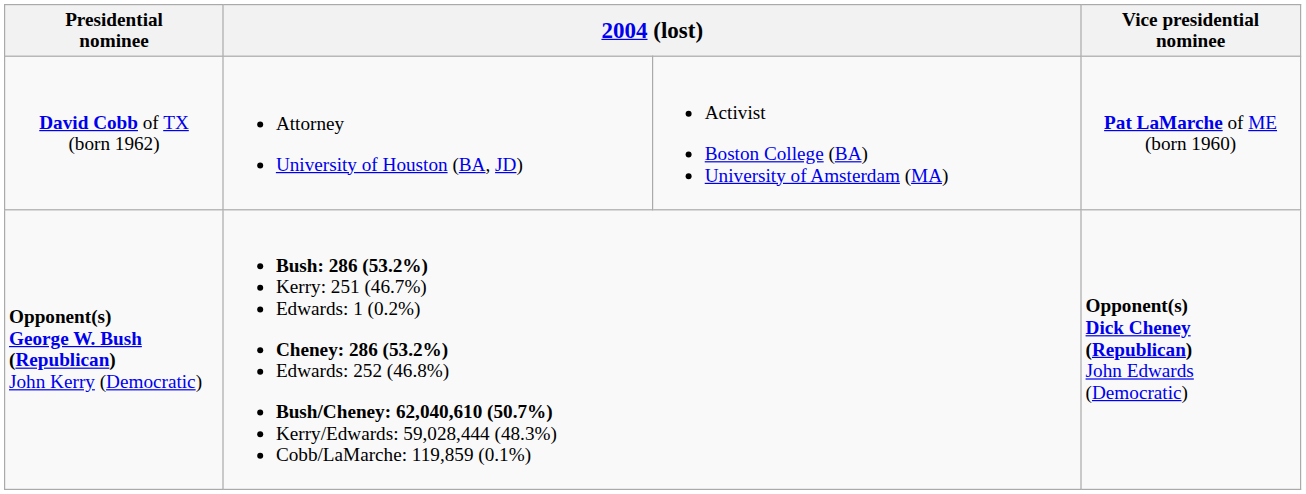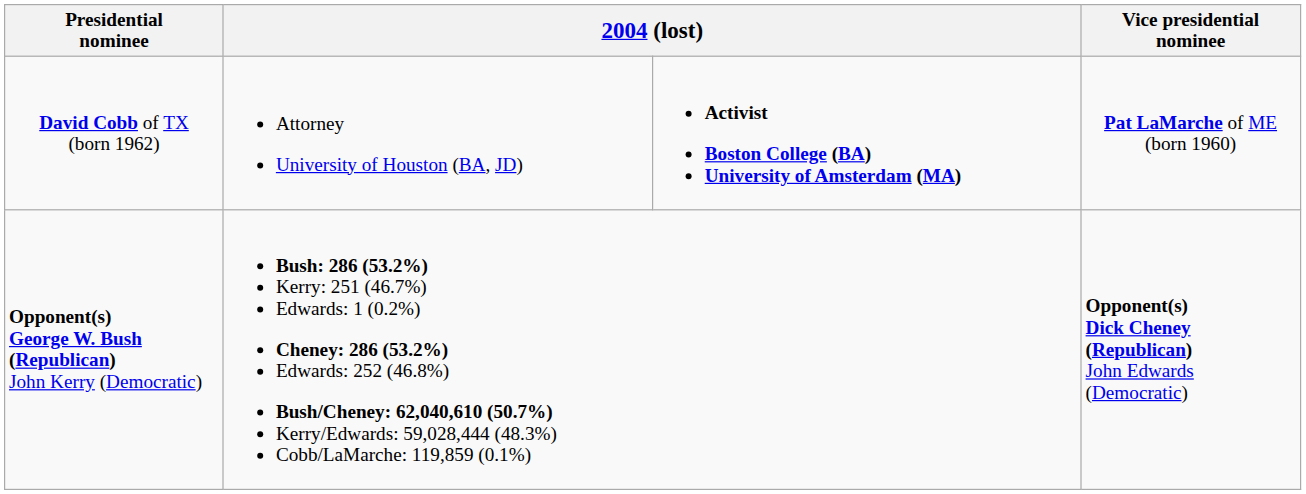(867, 144) normal -> (867, 144) bold
